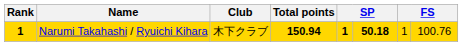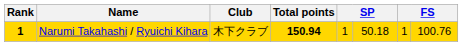(345, 31) bold -> (345, 31) normal
(375, 31) bold -> (375, 31) normal
